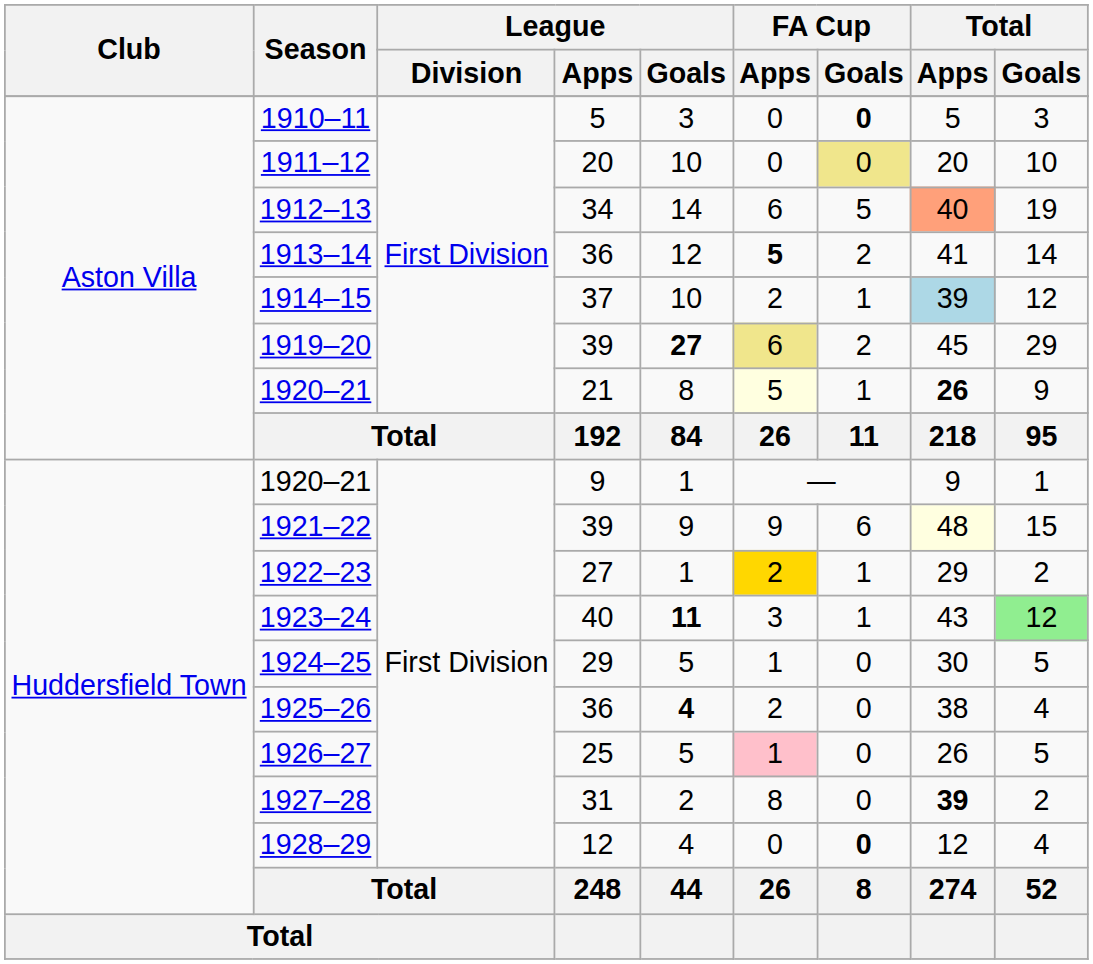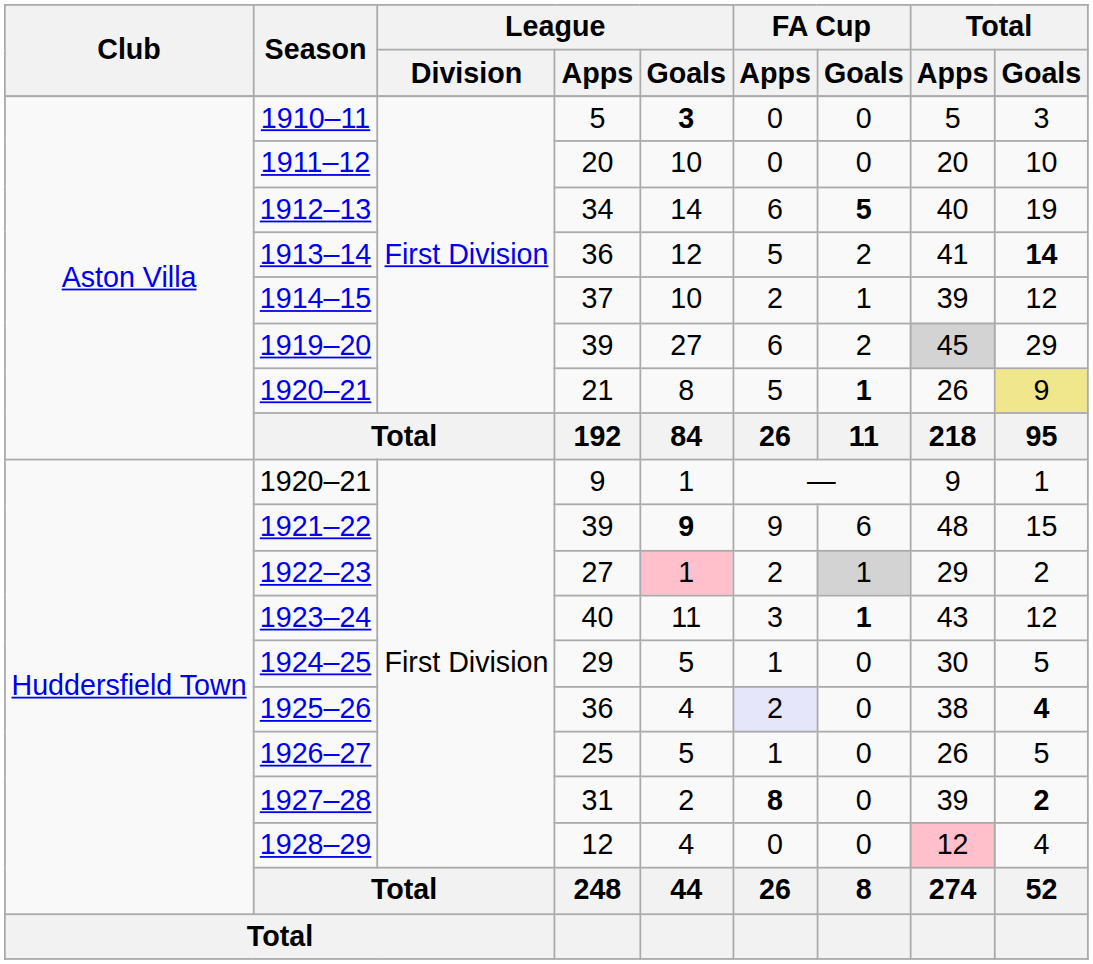(686, 118) normal -> (686, 118) bold
(864, 118) bold -> (864, 118) normal
(864, 163) khaki background -> (864, 163) no background
(864, 208) normal -> (864, 208) bold
(953, 208) lightsalmon background -> (953, 208) no background
(775, 254) bold -> (775, 254) normal
(1041, 254) normal -> (1041, 254) bold
(953, 299) lightblue background -> (953, 299) no background
(686, 345) bold -> (686, 345) normal
(775, 345) khaki background -> (775, 345) no background
(953, 345) no background -> (953, 345) lightgrey background
(775, 390) lightyellow background -> (775, 390) no background
(864, 390) normal -> (864, 390) bold
(953, 390) bold -> (953, 390) normal
(1041, 390) no background -> (1041, 390) khaki background
(686, 526) normal -> (686, 526) bold
(953, 526) lightyellow background -> (953, 526) no background
(686, 572) no background -> (686, 572) pink background
(775, 572) gold background -> (775, 572) no background
(864, 572) no background -> (864, 572) lightgrey background
(686, 617) bold -> (686, 617) normal
(864, 617) normal -> (864, 617) bold
(1041, 617) lightgreen background -> (1041, 617) no background
(686, 708) bold -> (686, 708) normal
(775, 708) no background -> (775, 708) lavender background
(1041, 708) normal -> (1041, 708) bold
(775, 753) pink background -> (775, 753) no background
(775, 799) normal -> (775, 799) bold
(953, 799) bold -> (953, 799) normal
(1041, 799) normal -> (1041, 799) bold
(864, 844) bold -> (864, 844) normal
(953, 844) no background -> (953, 844) pink background
